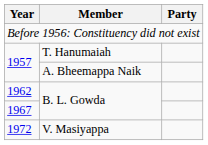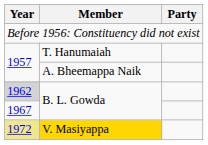(19, 91) no background -> (19, 91) lightgrey background
(19, 129) no background -> (19, 129) khaki background
(76, 129) no background -> (76, 129) gold background
